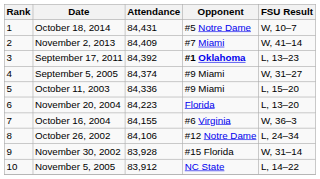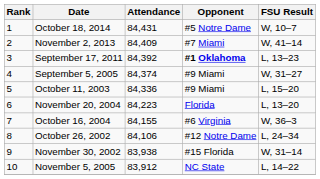(142, 151) 83,928 -> (142, 151) 83,938
